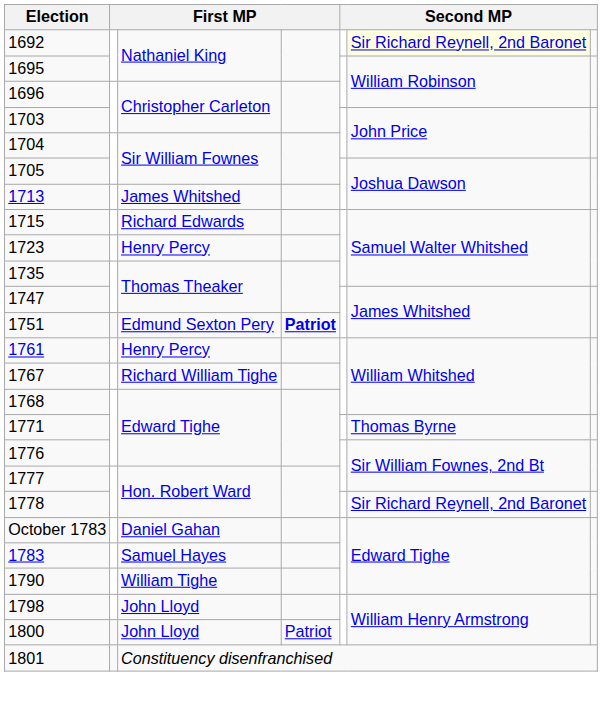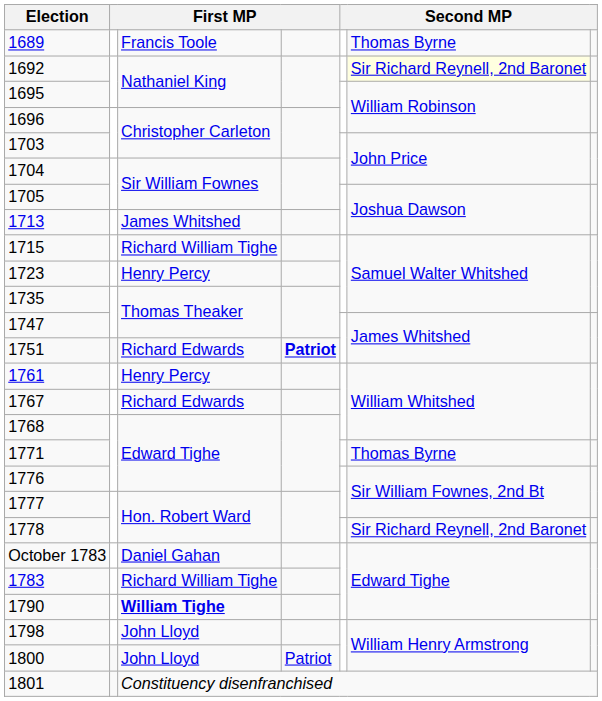+ row: (26, 42)
(183, 222) Richard Edwards -> (199, 247) Richard William Tighe
(197, 324) Edmund Sexton Pery -> (183, 350) Richard Edwards
(199, 376) Richard William Tighe -> (183, 401) Richard Edwards
(174, 555) Samuel Hayes -> (199, 581) Richard William Tighe
(169, 581) normal -> (173, 606) bold
